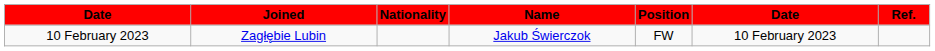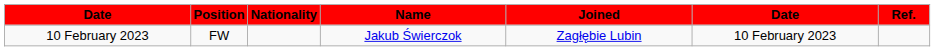columns swapped: (664, 15) <-> (284, 15)
